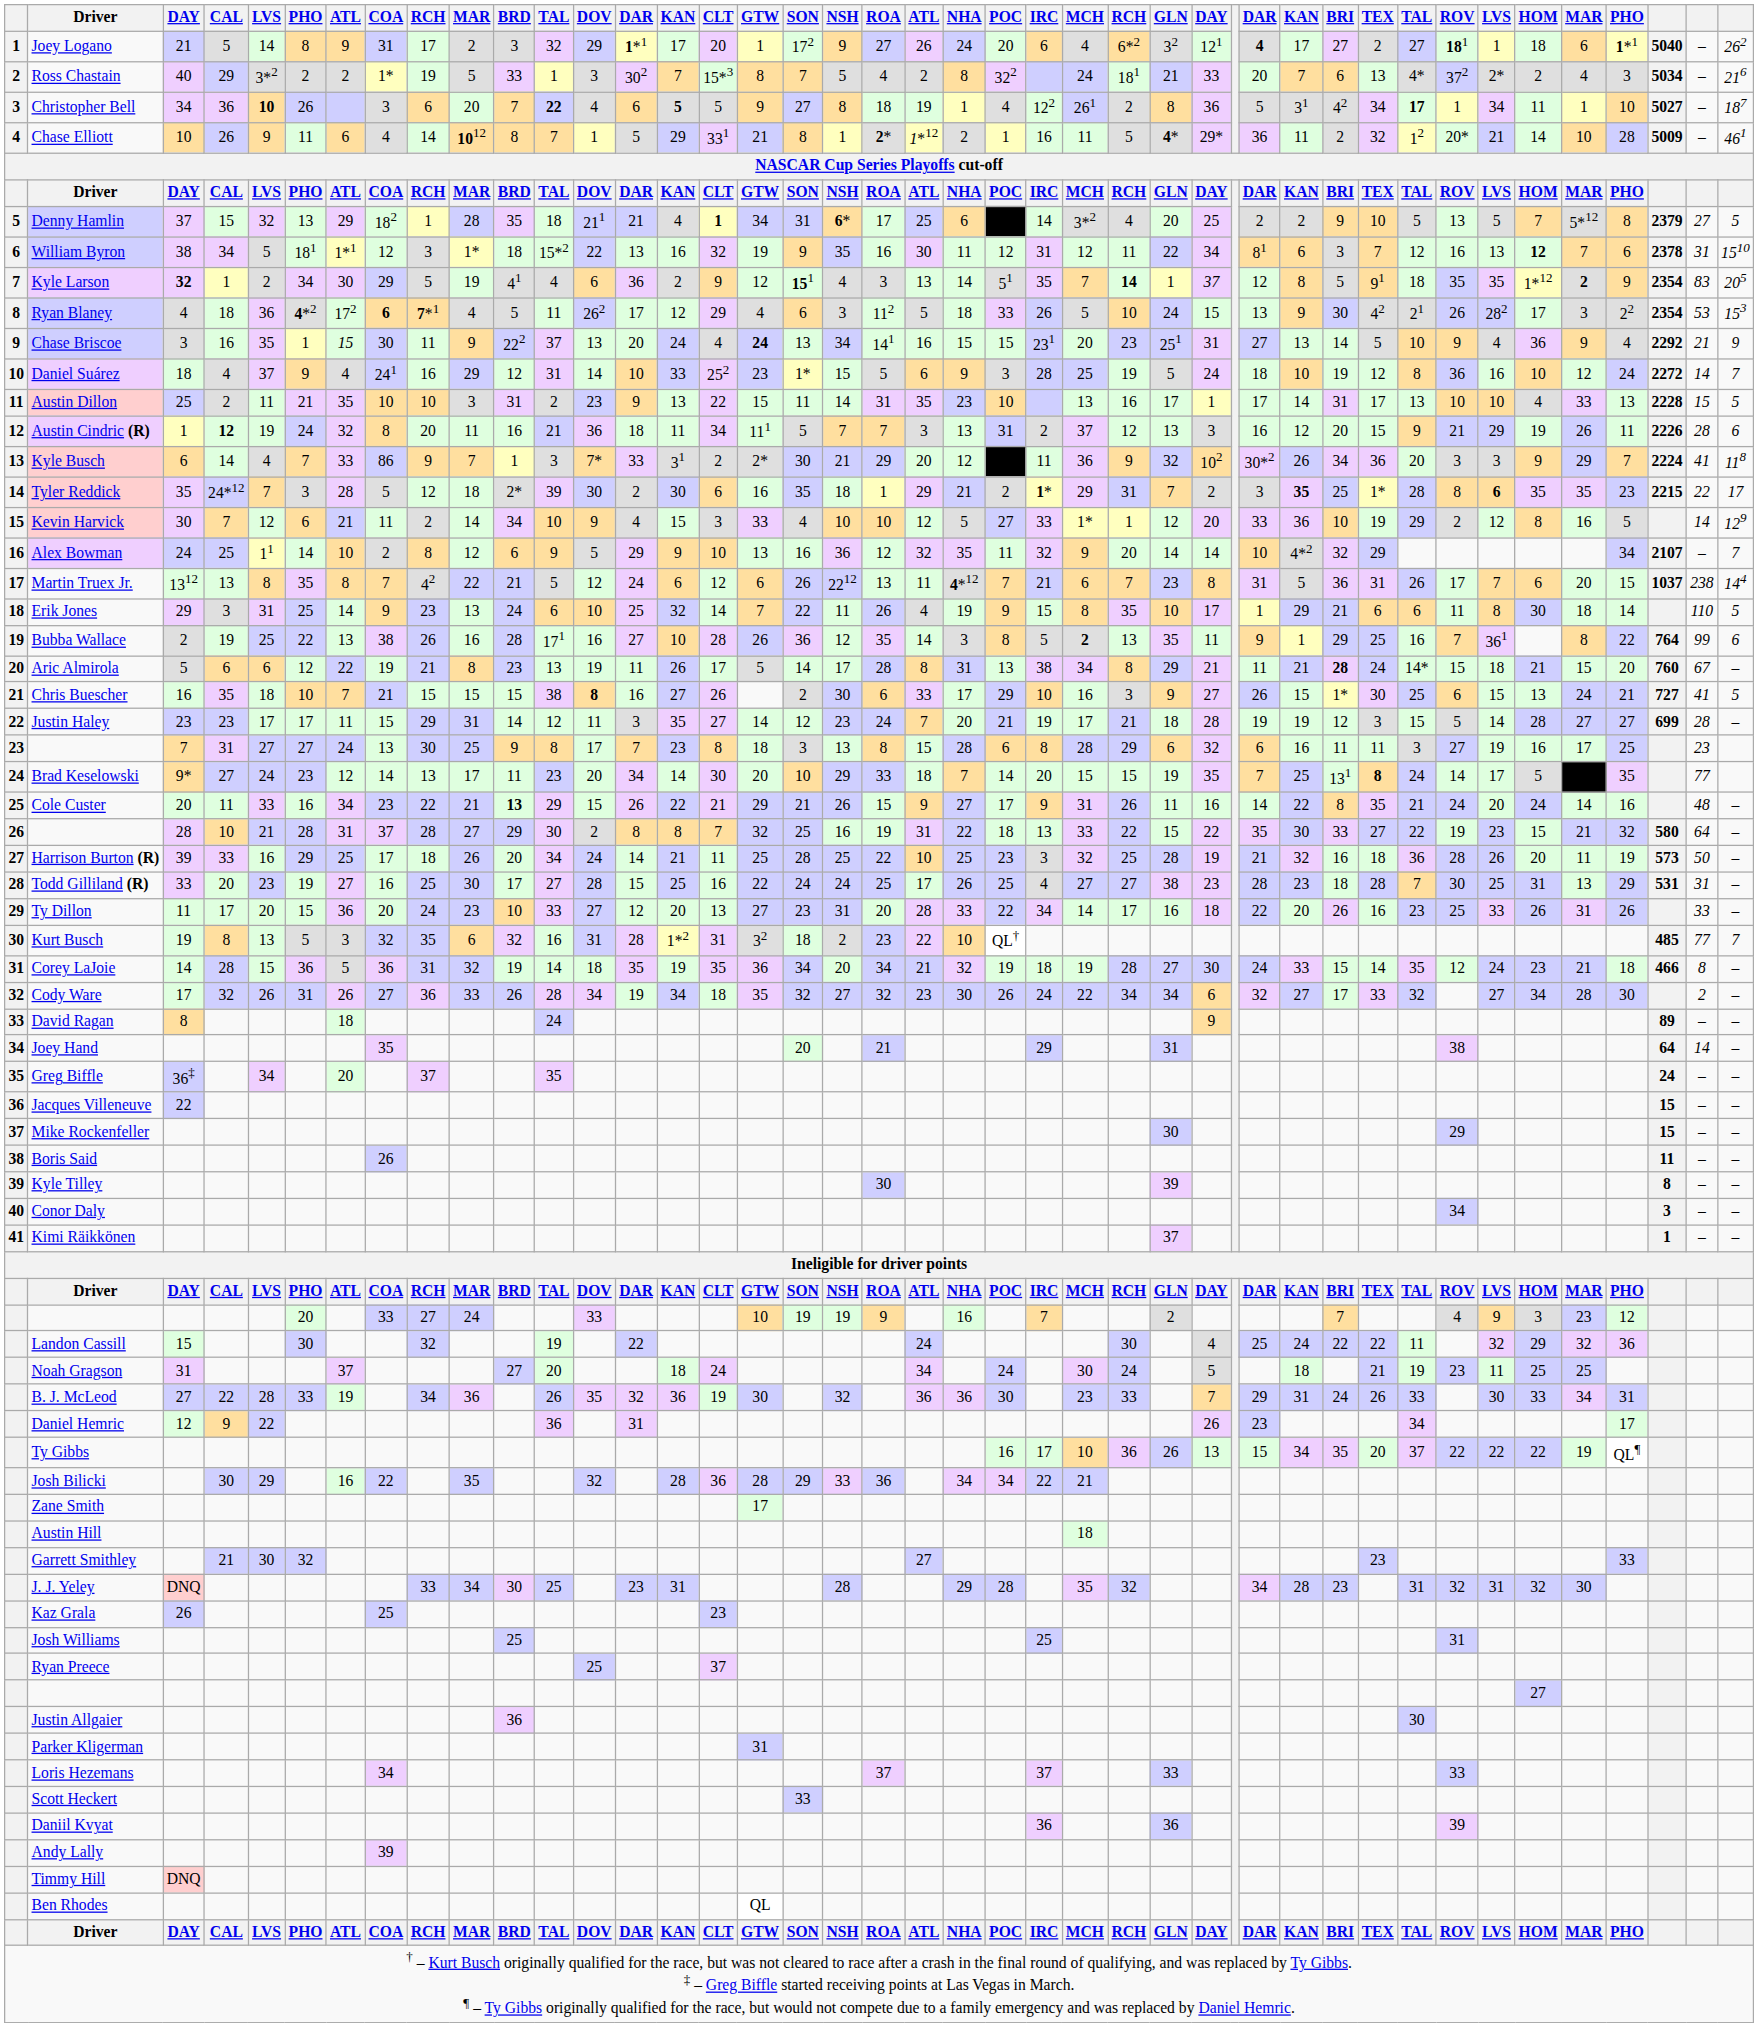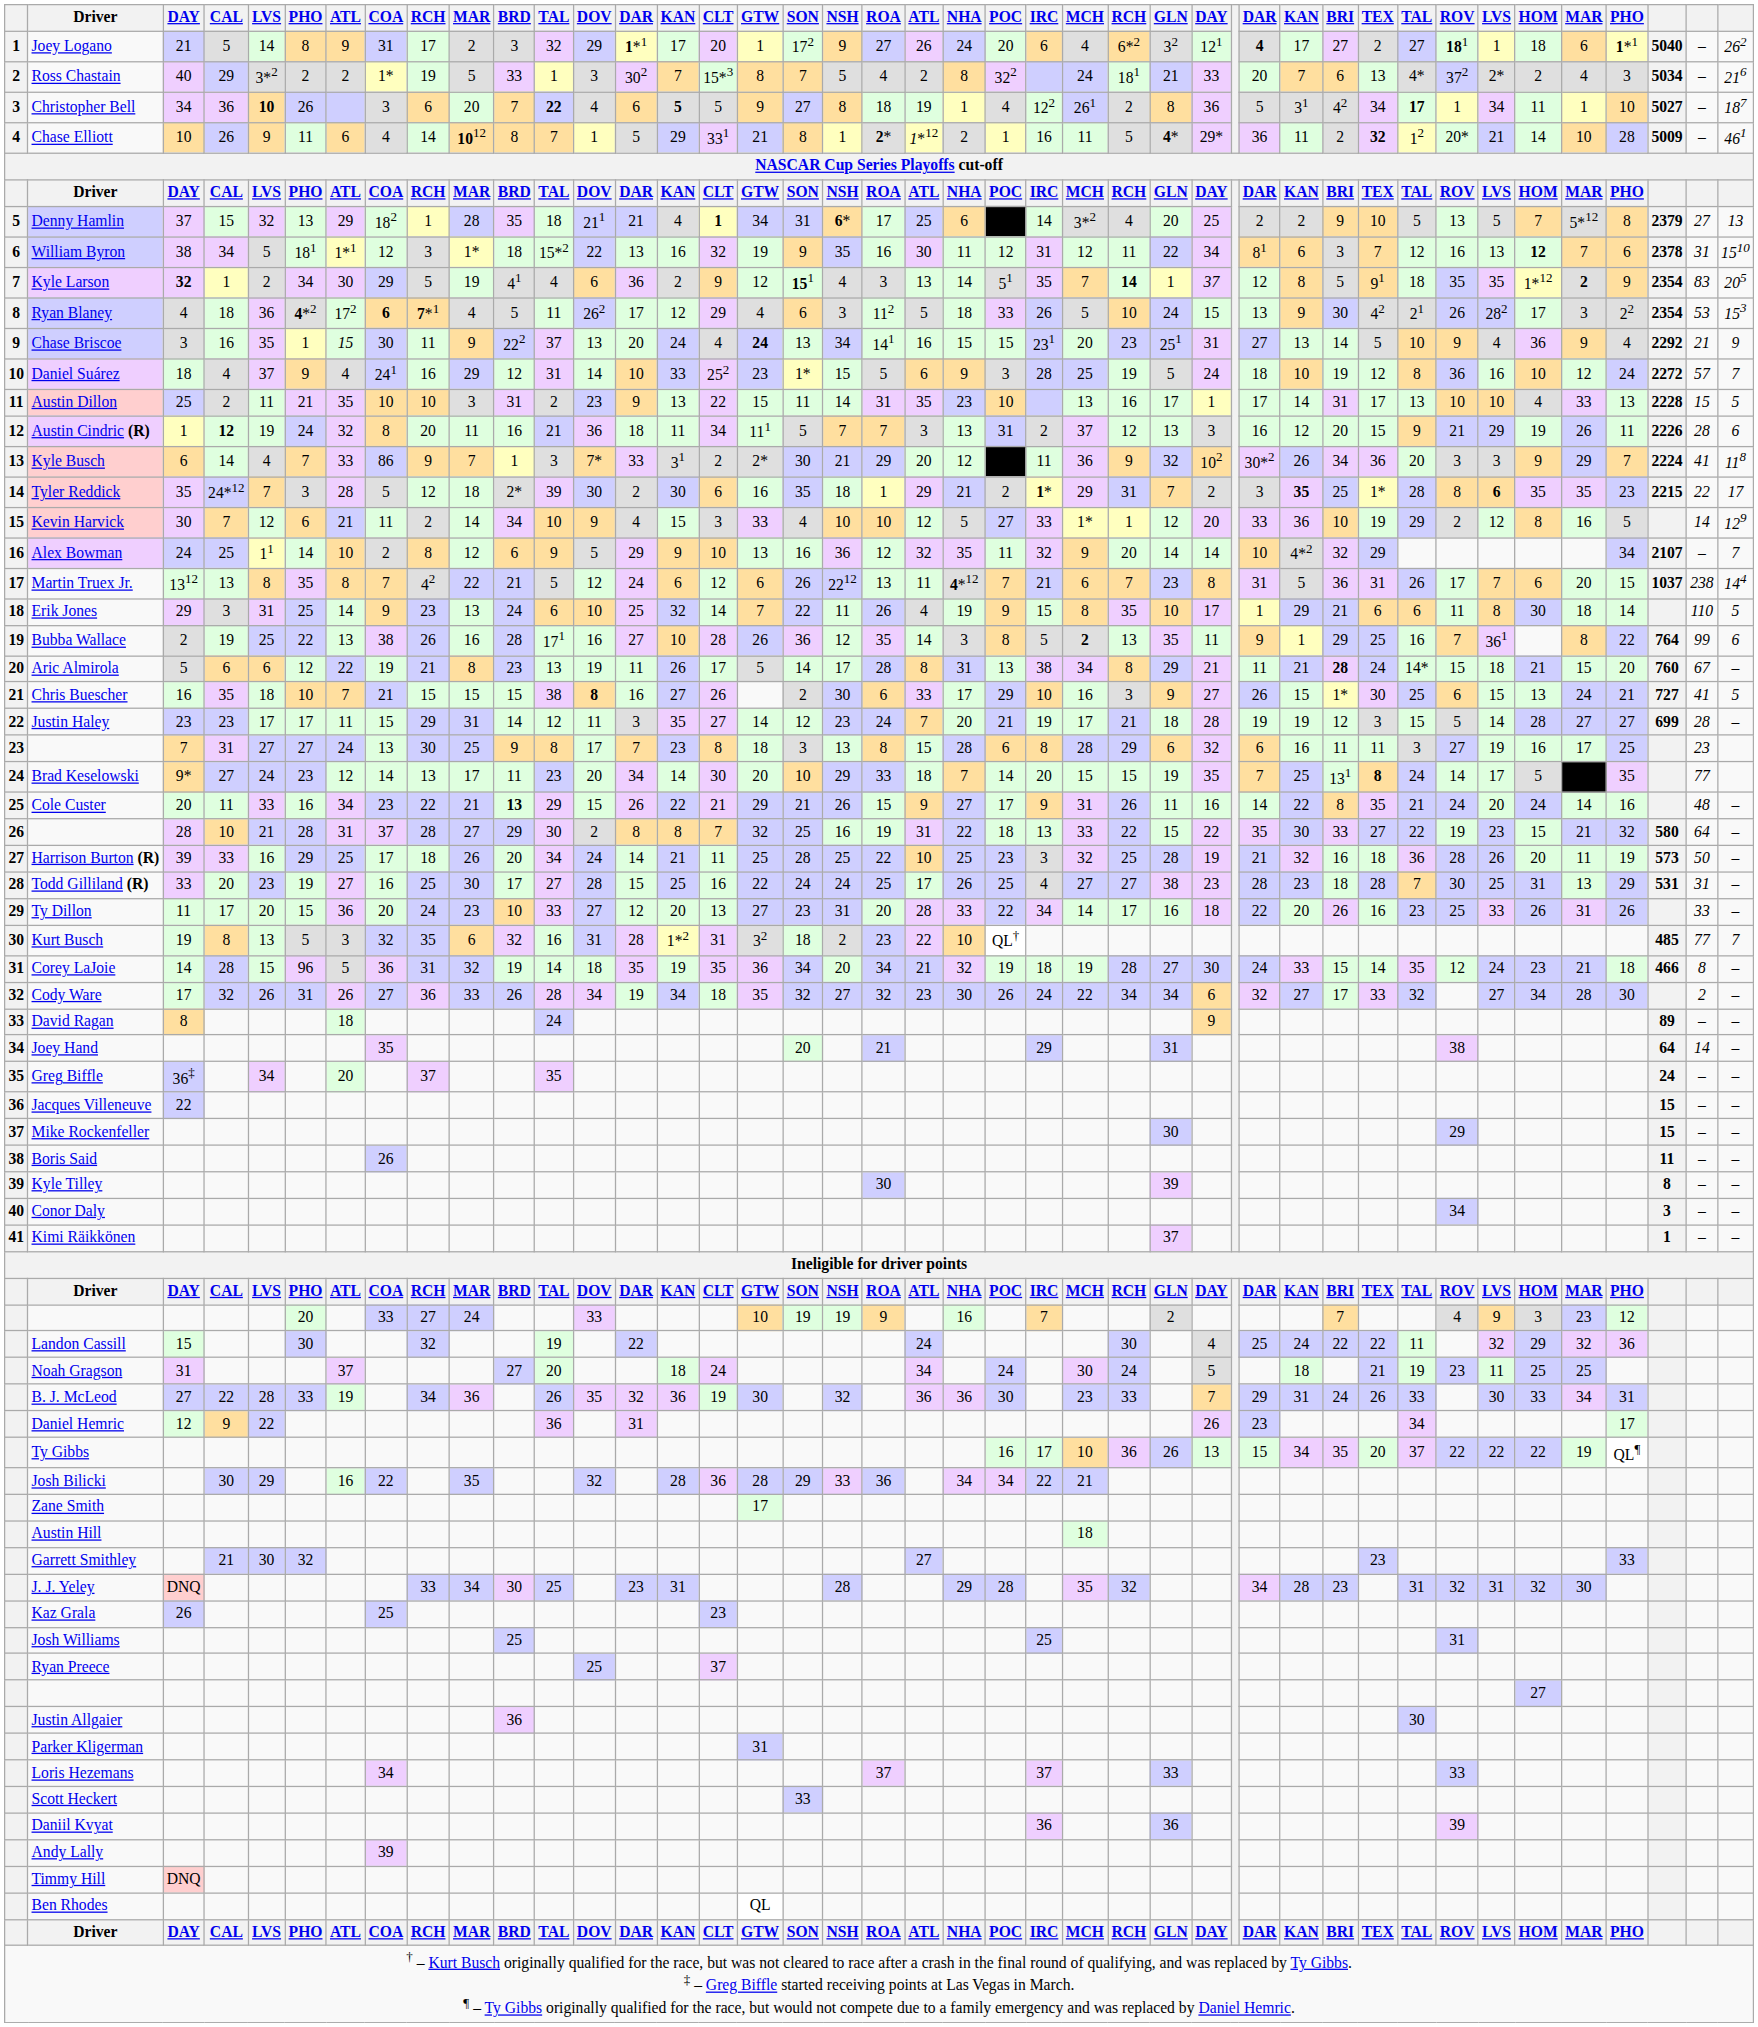(1378, 138) normal -> (1378, 138) bold
(1735, 221) 5 -> (1735, 221) 13
(1702, 374) 14 -> (1702, 374) 57
(306, 968) 36 -> (306, 968) 96
